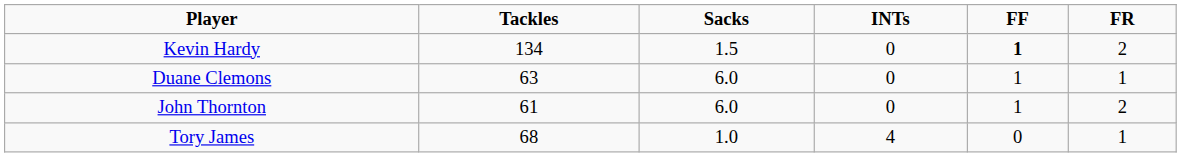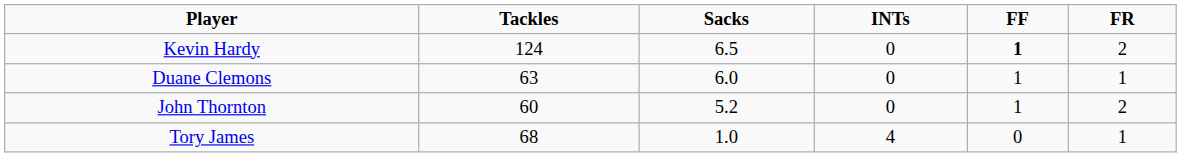(529, 48) 134 -> (529, 48) 124
(726, 48) 1.5 -> (726, 48) 6.5
(529, 107) 61 -> (529, 107) 60
(726, 107) 6.0 -> (726, 107) 5.2
